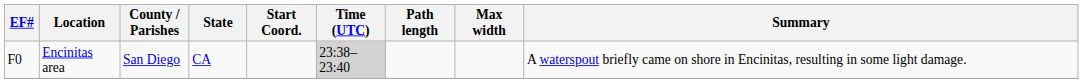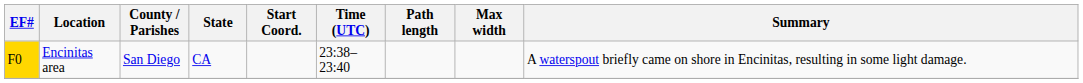(15, 59) no background -> (15, 59) gold background
(338, 59) lightgrey background -> (338, 59) no background
